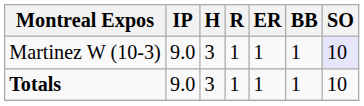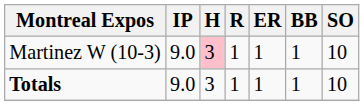(210, 52) no background -> (210, 52) pink background
(337, 52) lavender background -> (337, 52) no background
